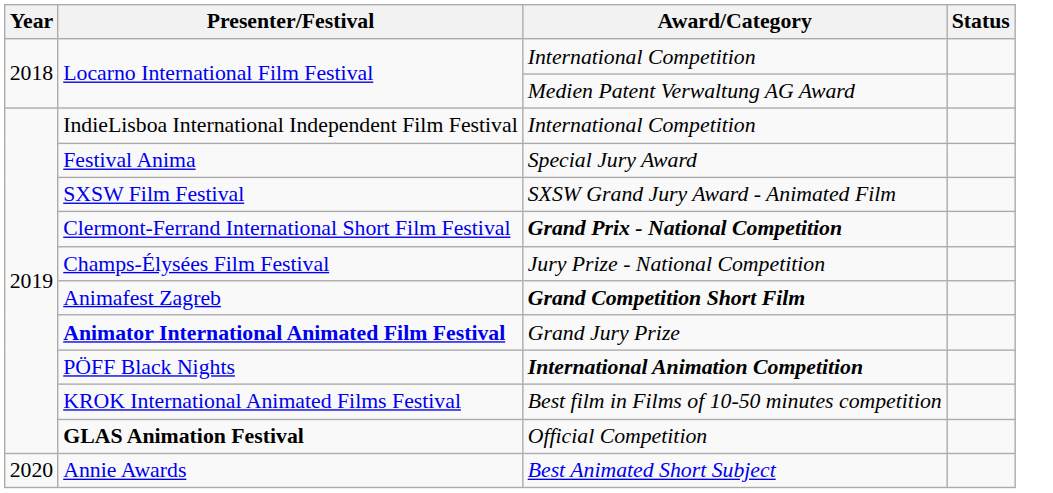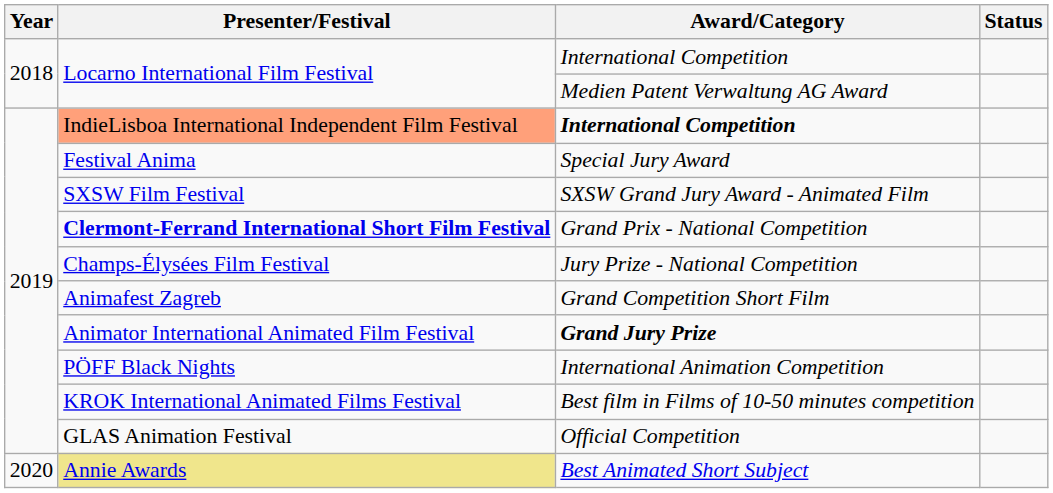(290, 125) no background -> (290, 125) lightsalmon background
(642, 125) normal -> (678, 125) bold
(287, 228) normal -> (307, 228) bold
(685, 228) bold -> (714, 228) normal
(666, 297) bold -> (695, 297) normal
(284, 332) bold -> (269, 332) normal
(604, 332) normal -> (638, 332) bold
(695, 366) bold -> (722, 366) normal
(184, 435) bold -> (177, 435) normal
(125, 470) no background -> (125, 470) khaki background
